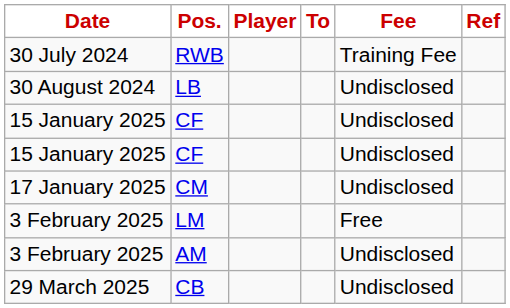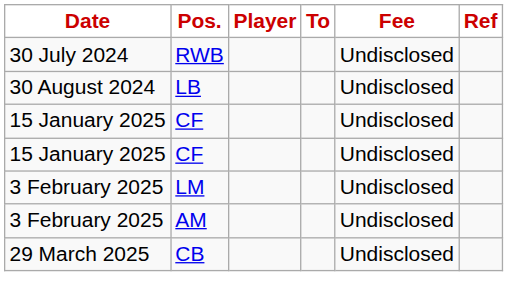(398, 54) Training Fee -> (397, 54) Undisclosed
- row: (88, 187)
(361, 220) Free -> (397, 187) Undisclosed
